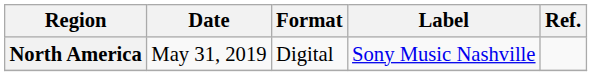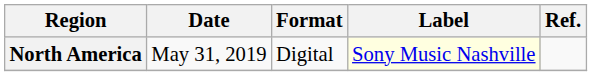(444, 53) no background -> (444, 53) lightyellow background
